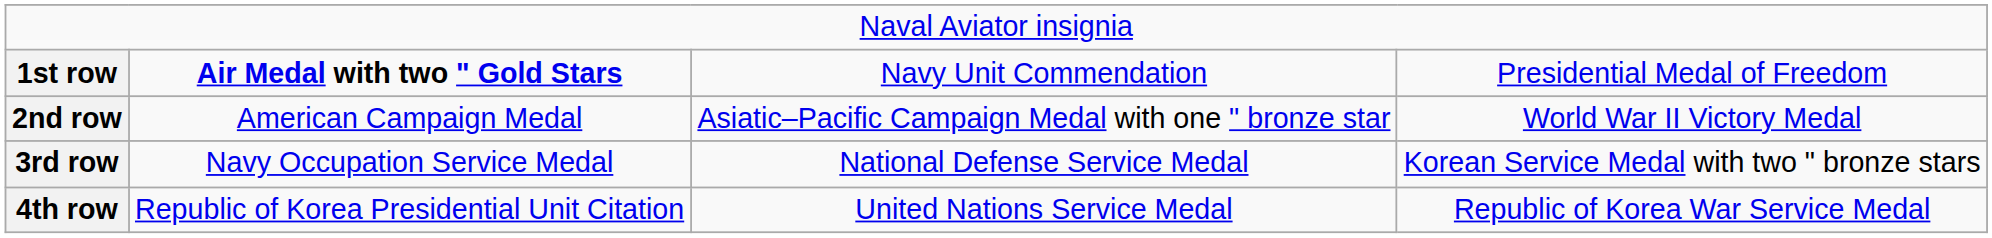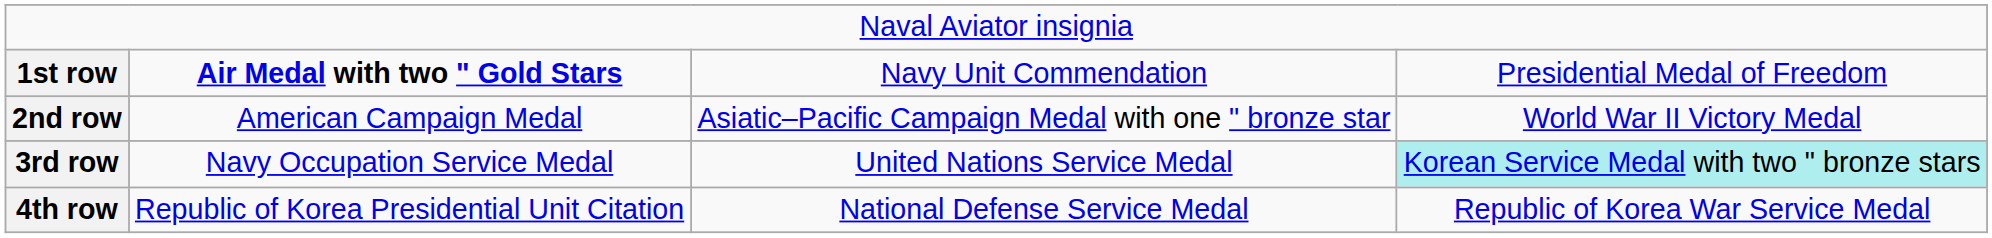(1044, 163) National Defense Service Medal -> (1044, 163) United Nations Service Medal
(1692, 163) no background -> (1692, 163) paleturquoise background
(1044, 208) United Nations Service Medal -> (1044, 208) National Defense Service Medal
